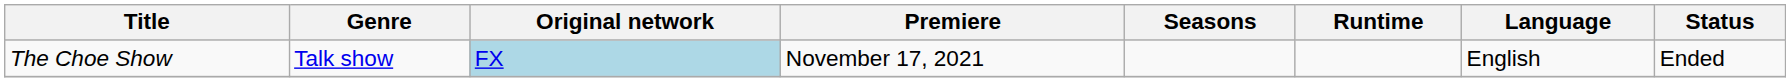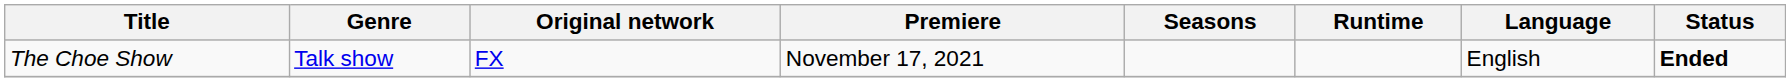(489, 58) lightblue background -> (489, 58) no background
(1692, 58) normal -> (1694, 58) bold
